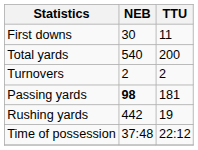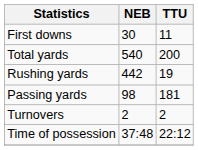rows swapped: (48, 114) <-> (36, 74)
(129, 94) bold -> (129, 94) normal
